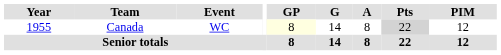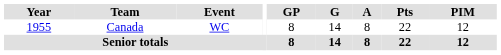(291, 27) lightyellow background -> (291, 27) no background
(405, 27) lightgrey background -> (405, 27) no background
